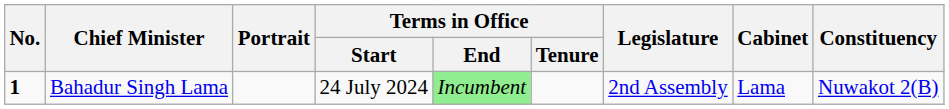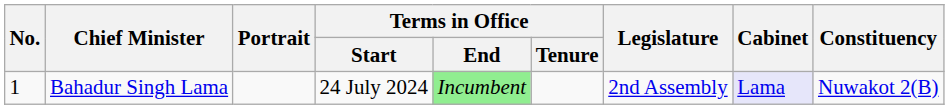(15, 87) bold -> (15, 87) normal
(761, 87) no background -> (761, 87) lavender background
